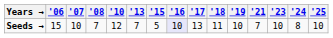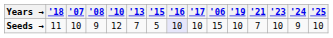columns swapped: (56, 12) <-> (217, 12)
(96, 26) 7 -> (96, 26) 9
(197, 26) 13 -> (197, 26) 10
(298, 26) 8 -> (298, 26) 9
